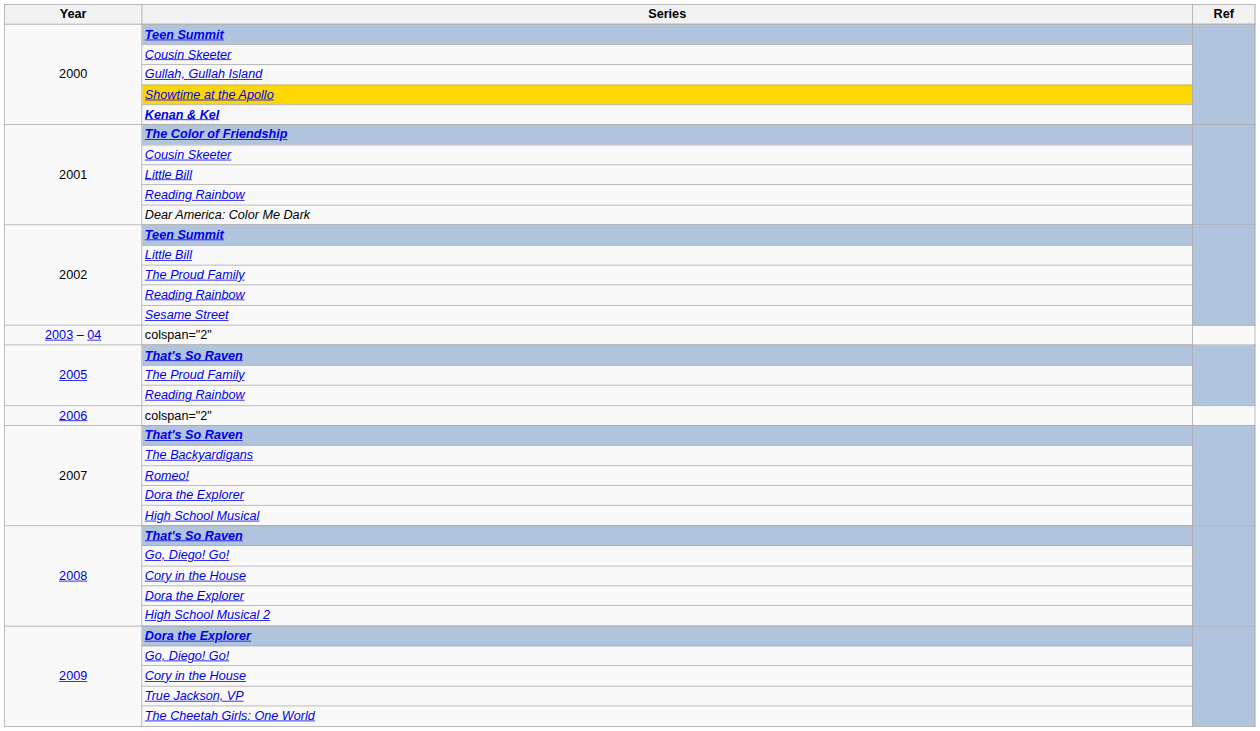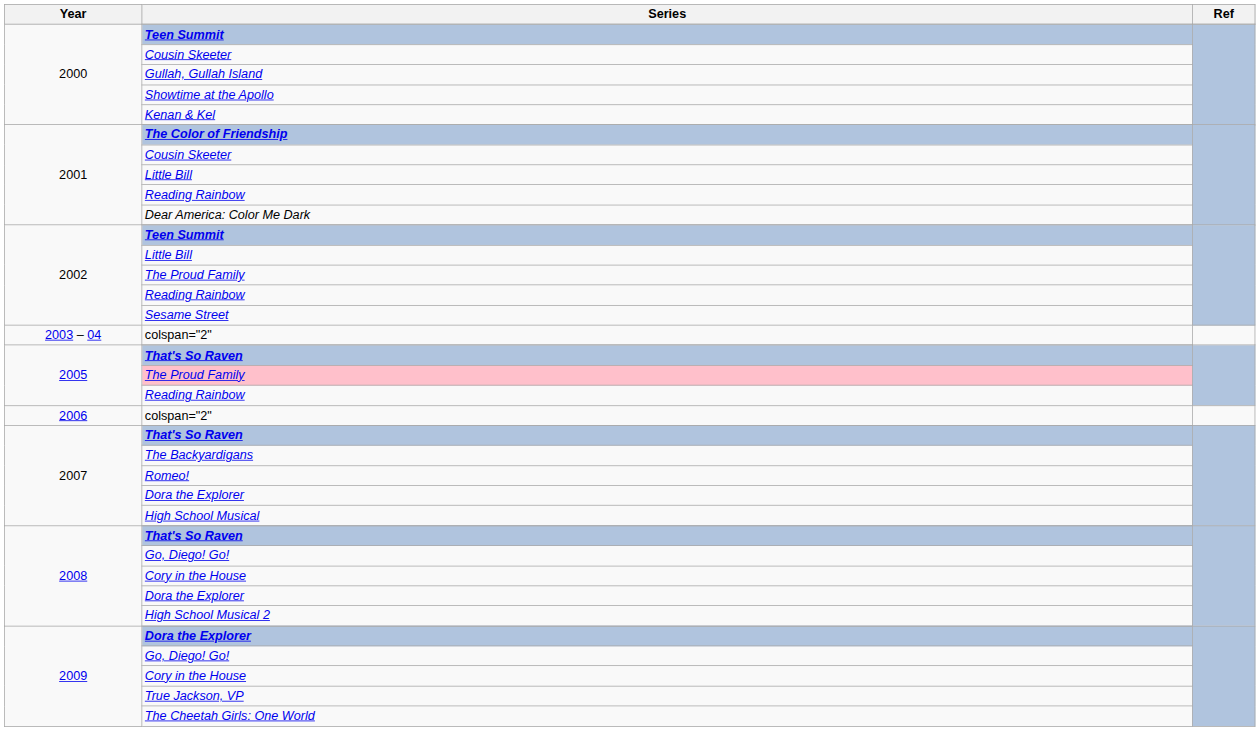(209, 94) gold background -> (209, 94) no background
(182, 114) bold -> (180, 114) normal
(195, 375) no background -> (195, 375) pink background
